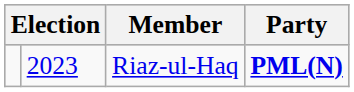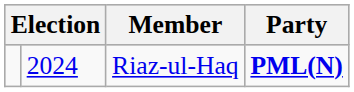(52, 65) 2023 -> (52, 65) 2024
